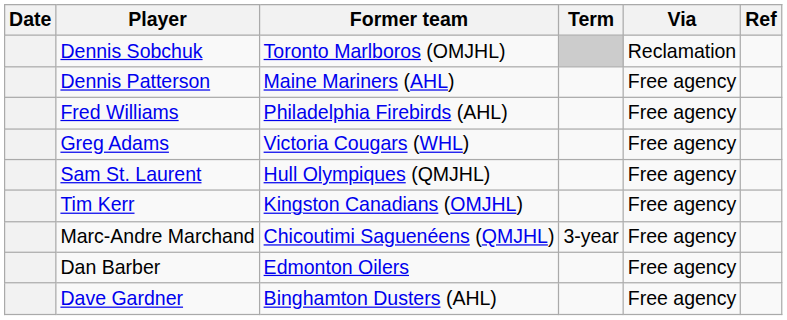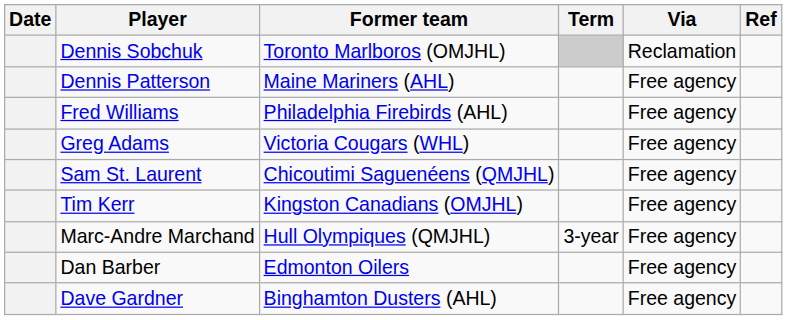(377, 174) Hull Olympiques (QMJHL) -> (409, 174) Chicoutimi Saguenéens (QMJHL)
(409, 236) Chicoutimi Saguenéens (QMJHL) -> (377, 236) Hull Olympiques (QMJHL)
